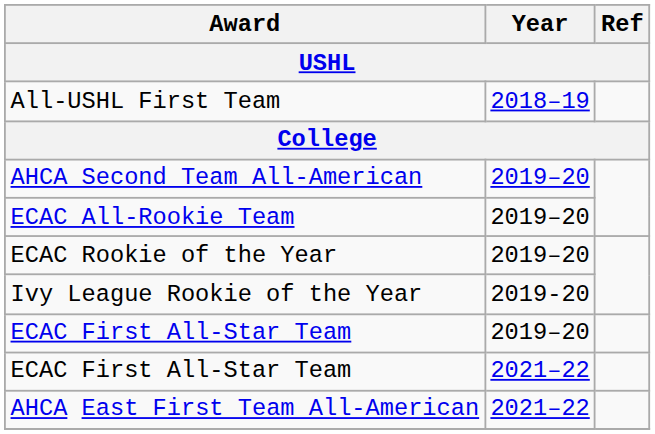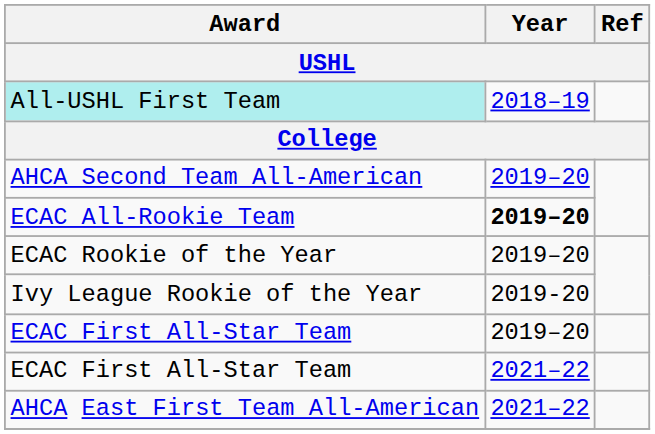(145, 101) no background -> (145, 101) paleturquoise background
(540, 217) normal -> (540, 217) bold
